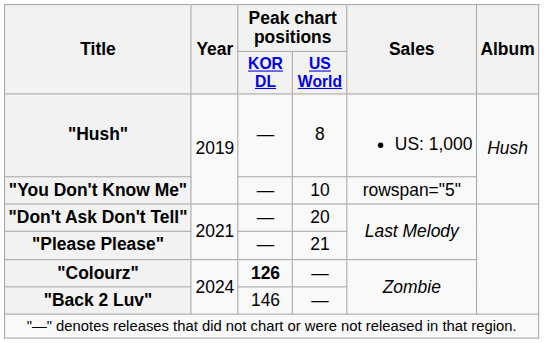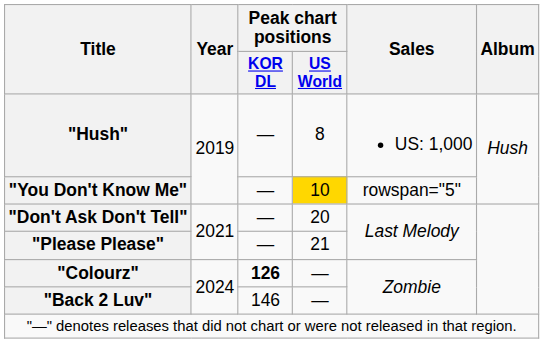(320, 190) no background -> (320, 190) gold background
